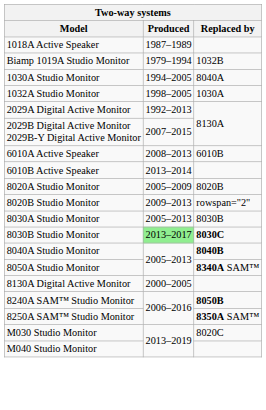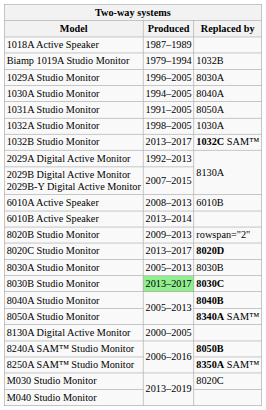+ row: (53, 77)
+ row: (53, 110)
+ row: (53, 142)
- row: (53, 186)
+ row: (53, 251)
